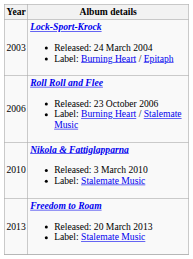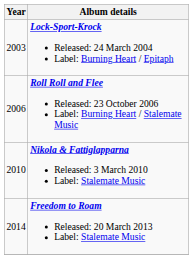(16, 226) 2013 -> (16, 226) 2014
